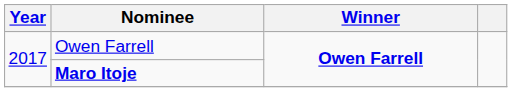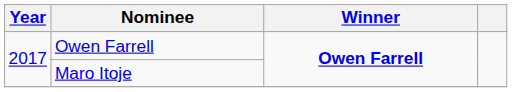(96, 73) bold -> (93, 73) normal
